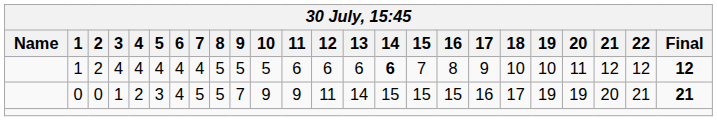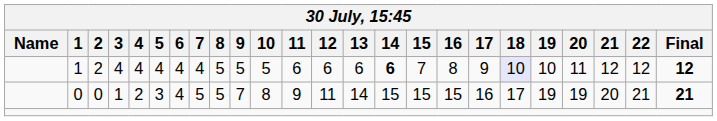(516, 69) no background -> (516, 69) lavender background
(266, 95) 9 -> (266, 95) 8
